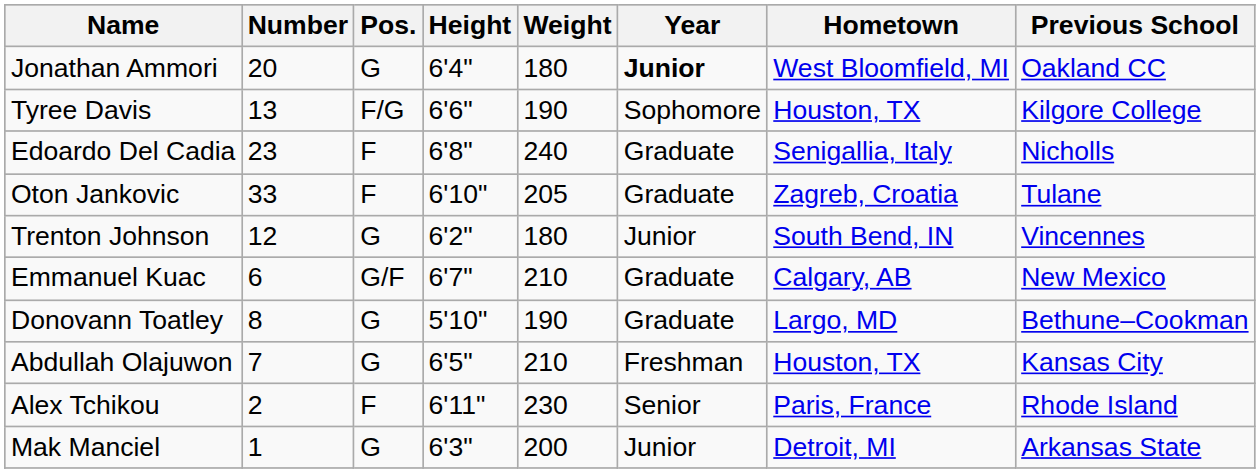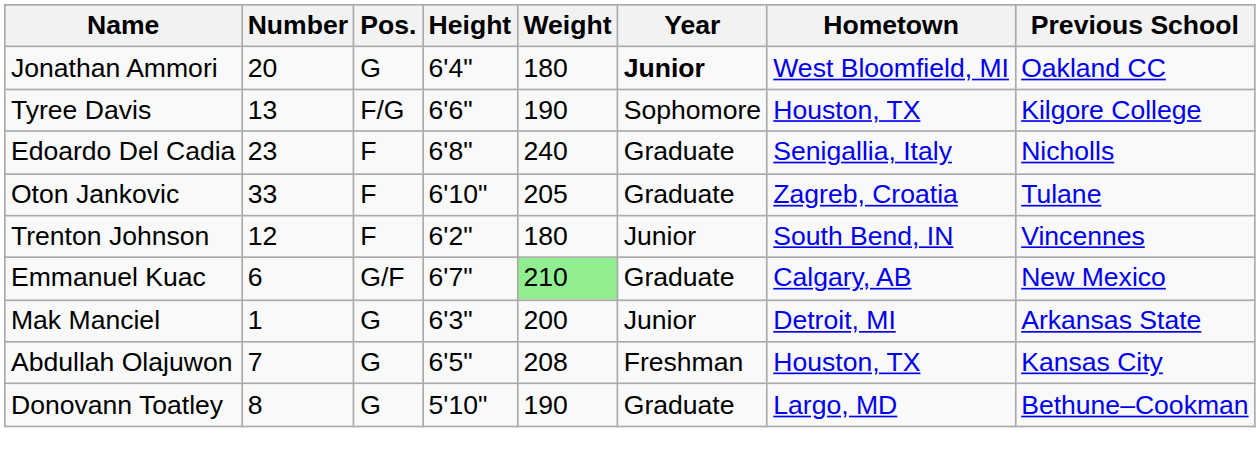(371, 236) G -> (368, 236) F
(546, 278) no background -> (546, 278) lightgreen background
rows swapped: (85, 446) <-> (117, 320)
(546, 362) 210 -> (546, 362) 208
- row: (85, 404)
